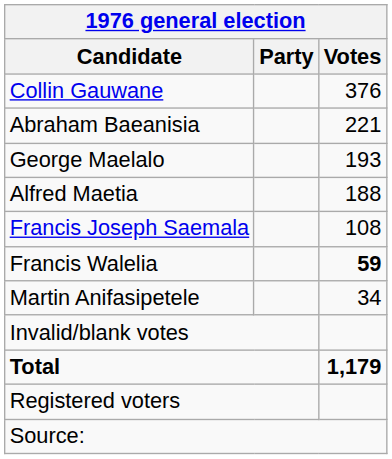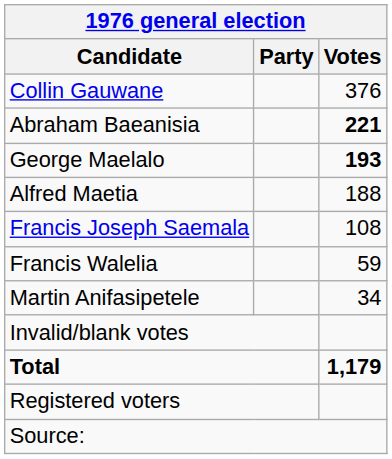(363, 125) normal -> (363, 125) bold
(363, 159) normal -> (363, 159) bold
(369, 263) bold -> (369, 263) normal
